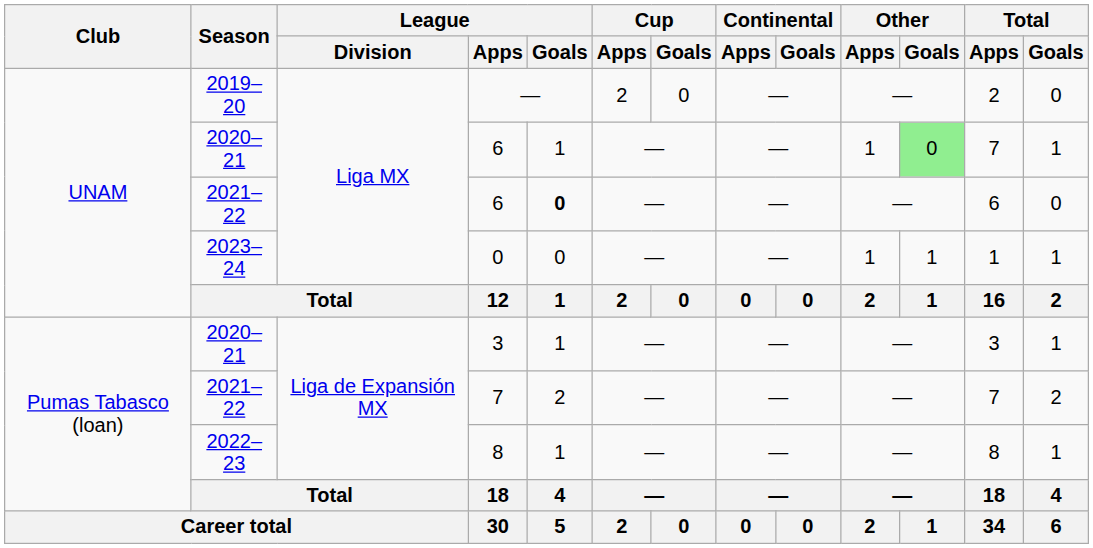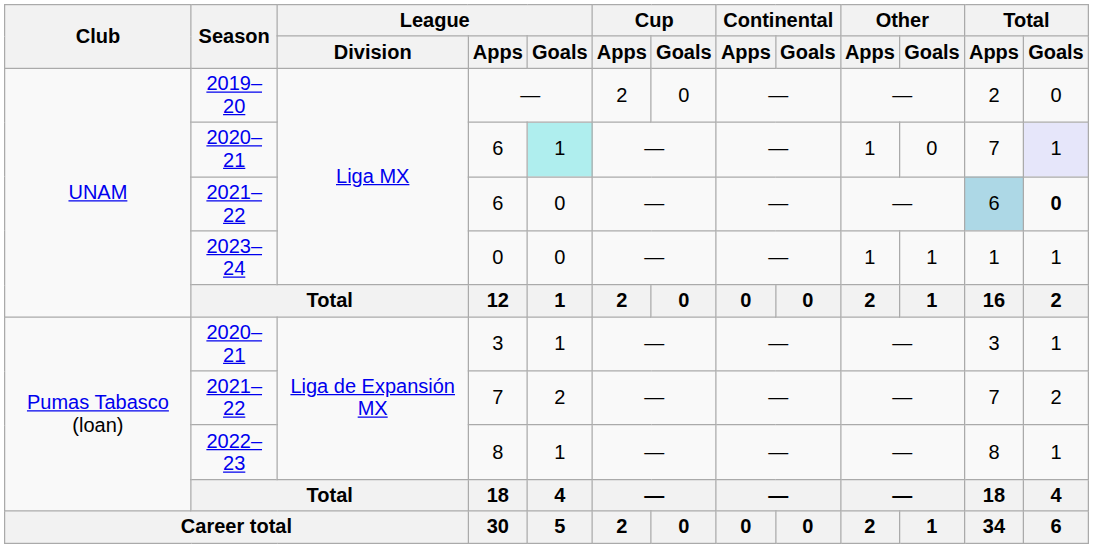(560, 149) no background -> (560, 149) paleturquoise background
(932, 149) lightgreen background -> (932, 149) no background
(1056, 149) no background -> (1056, 149) lavender background
(560, 203) bold -> (560, 203) normal
(994, 203) no background -> (994, 203) lightblue background
(1056, 203) normal -> (1056, 203) bold
